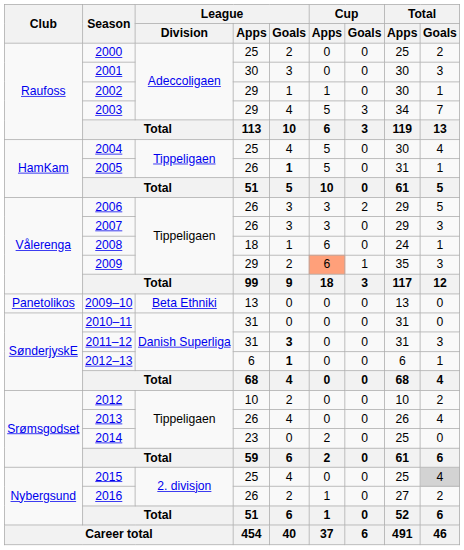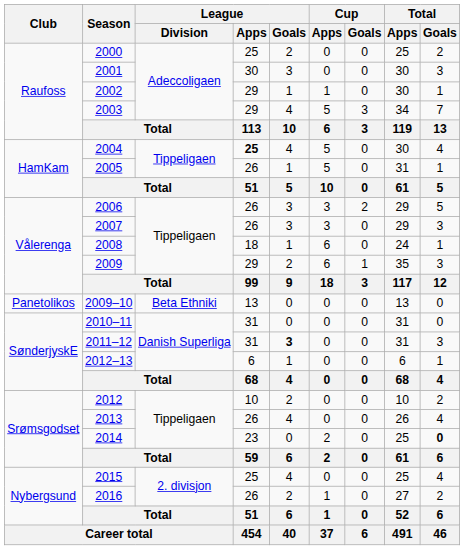(251, 149) normal -> (251, 149) bold
(289, 168) bold -> (289, 168) normal
(327, 264) lightsalmon background -> (327, 264) no background
(289, 361) bold -> (289, 361) normal
(440, 438) normal -> (440, 438) bold
(440, 476) lightgrey background -> (440, 476) no background
